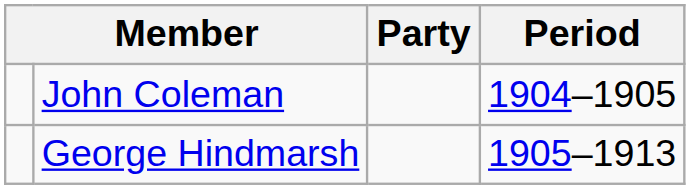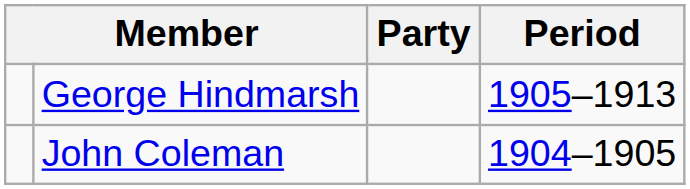rows swapped: (163, 93) <-> (200, 153)
